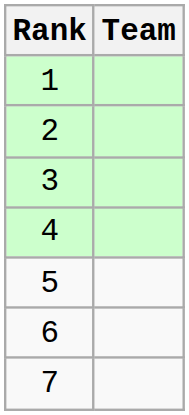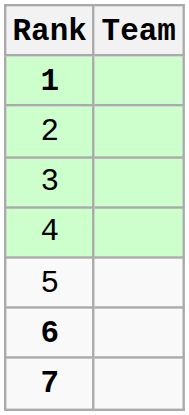(50, 81) normal -> (50, 81) bold
(50, 333) normal -> (50, 333) bold
(50, 383) normal -> (50, 383) bold
